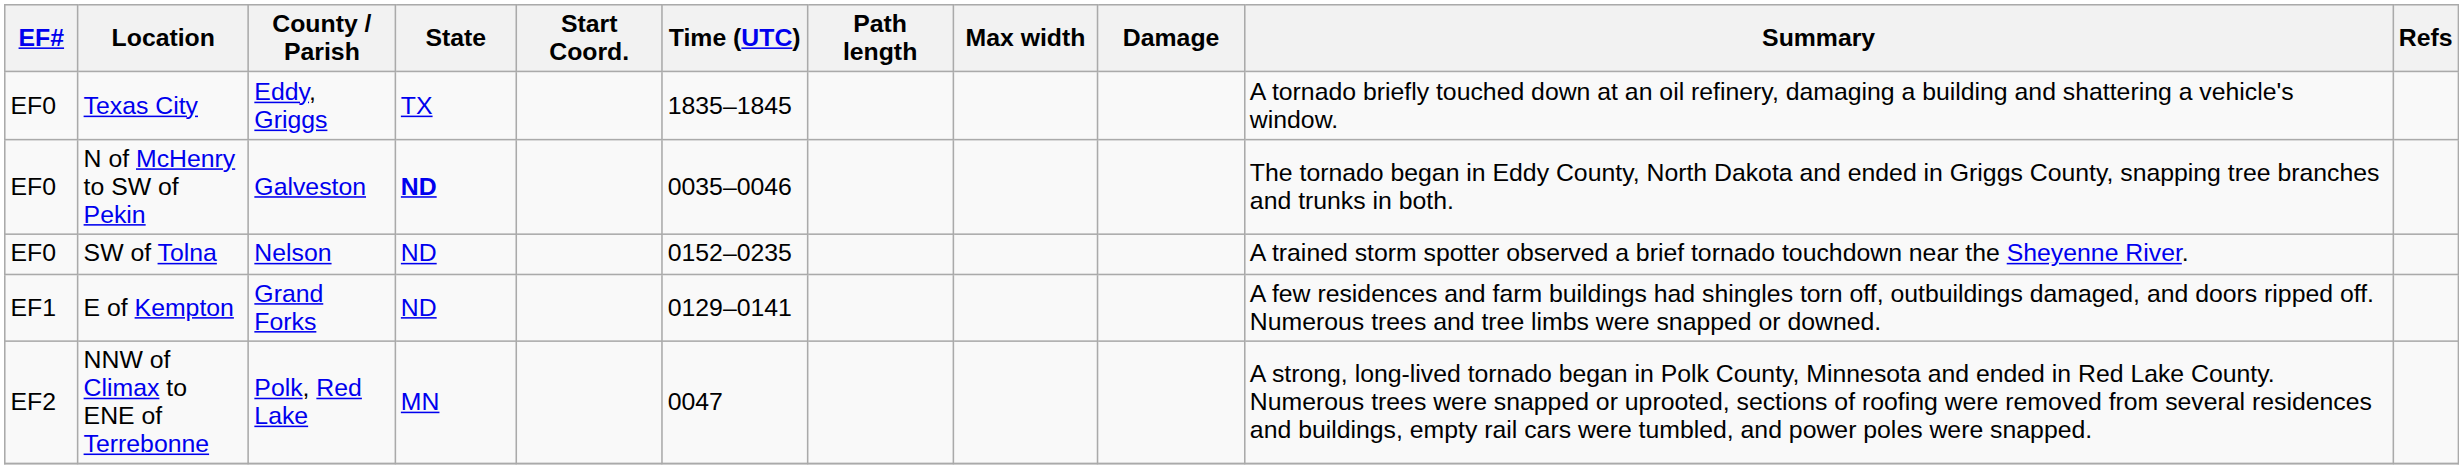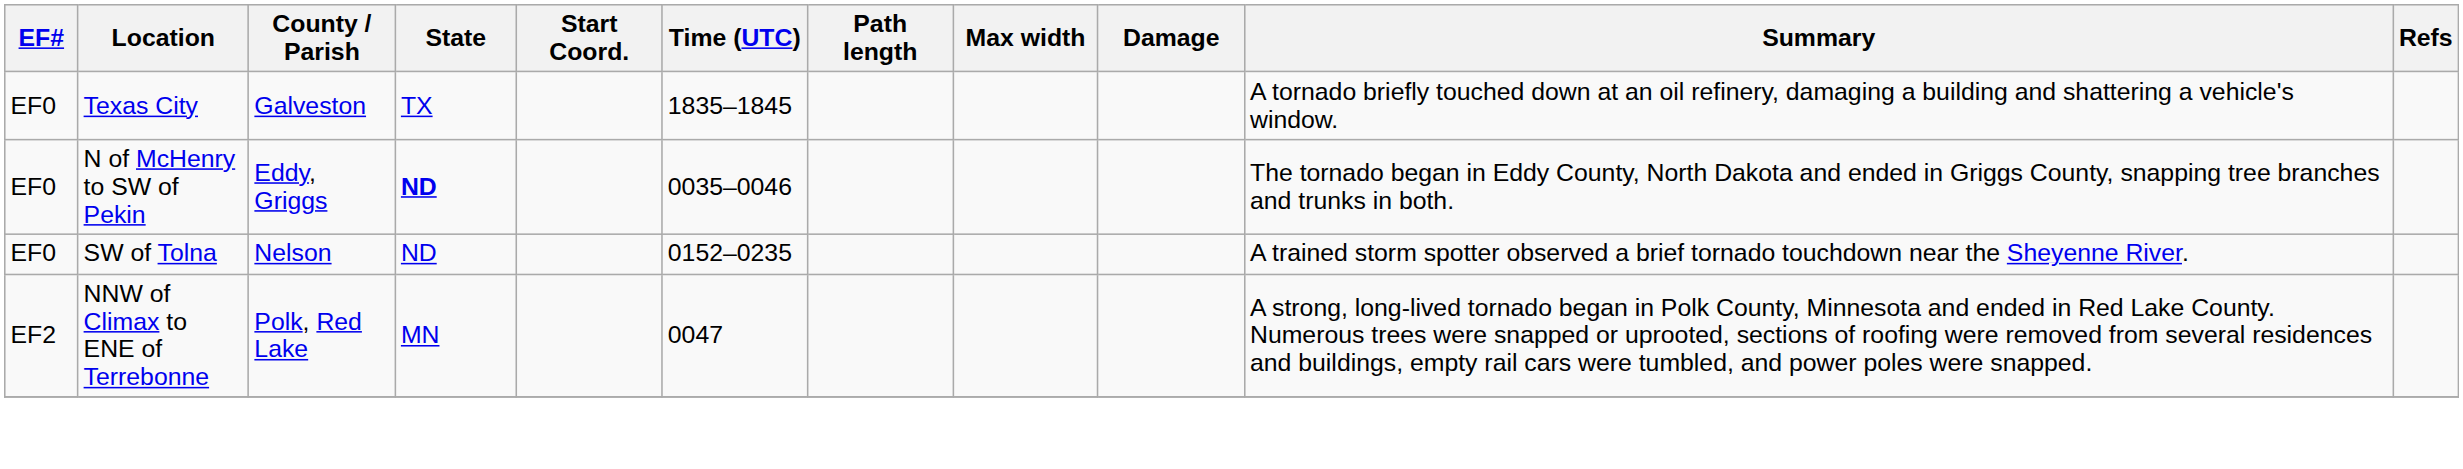(291, 105) Eddy, Griggs -> (310, 105) Galveston
(310, 186) Galveston -> (291, 186) Eddy, Griggs
- row: (159, 307)
